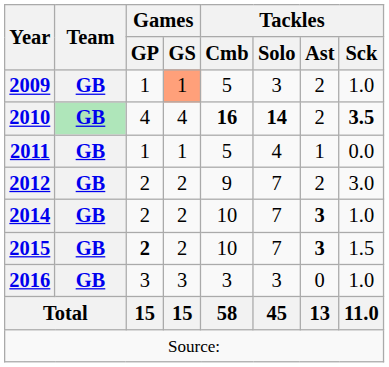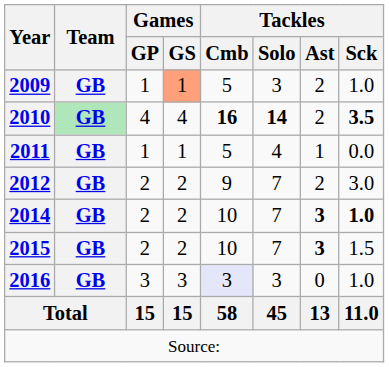(361, 215) normal -> (361, 215) bold
(145, 248) bold -> (145, 248) normal
(227, 280) no background -> (227, 280) lavender background
